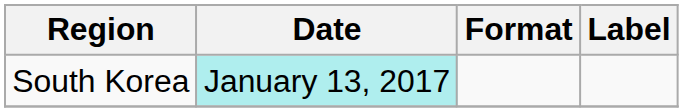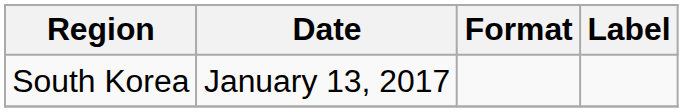(327, 80) paleturquoise background -> (327, 80) no background
